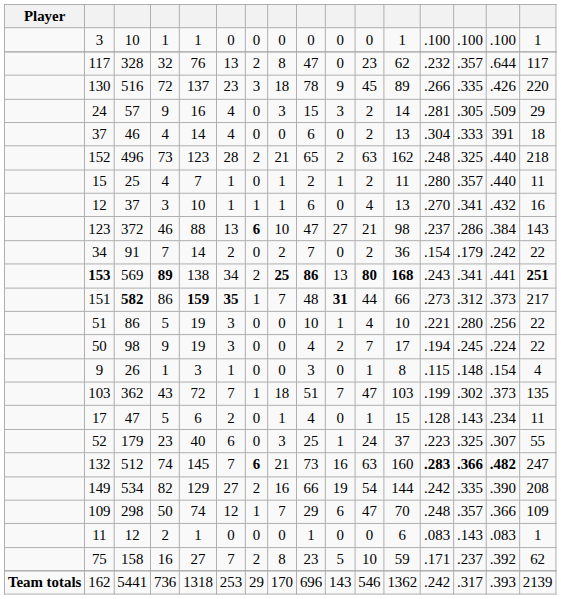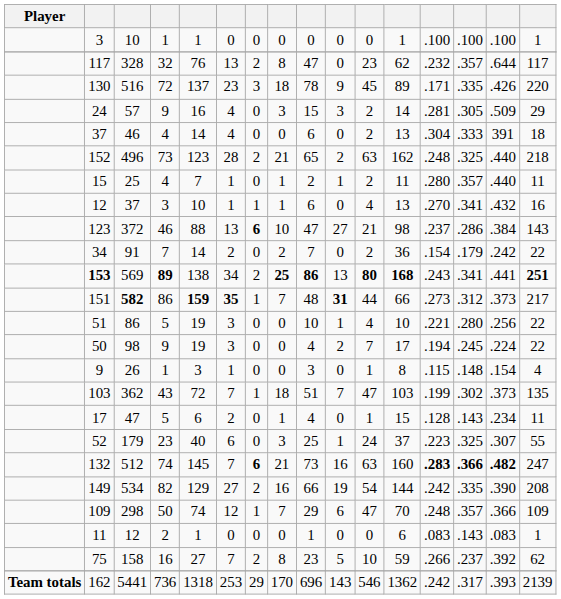(437, 87) .266 -> (437, 87) .171
(437, 559) .171 -> (437, 559) .266
